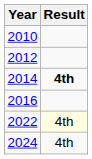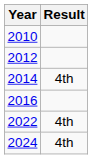(64, 79) bold -> (64, 79) normal
(64, 121) lightyellow background -> (64, 121) no background
